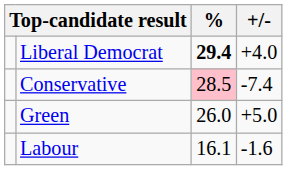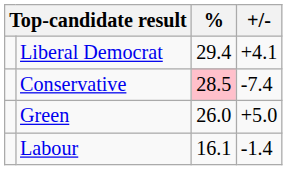(214, 52) bold -> (214, 52) normal
(259, 52) +4.0 -> (259, 52) +4.1
(257, 148) -1.6 -> (257, 148) -1.4
